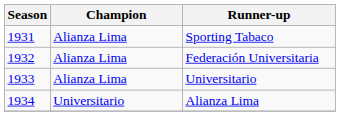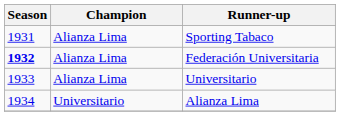(21, 57) normal -> (21, 57) bold
